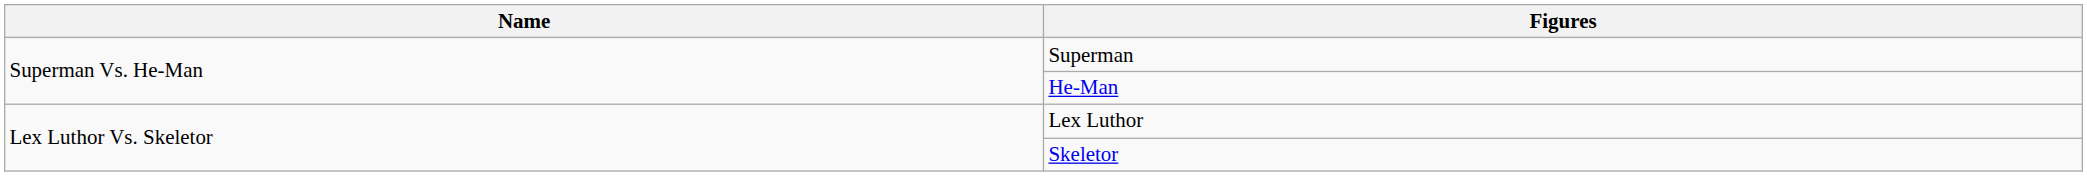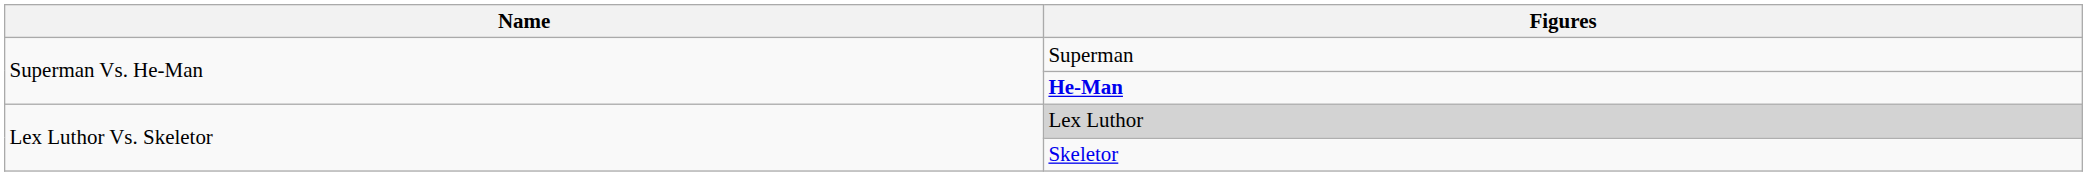(1083, 87) normal -> (1086, 87) bold
(1096, 120) no background -> (1096, 120) lightgrey background
